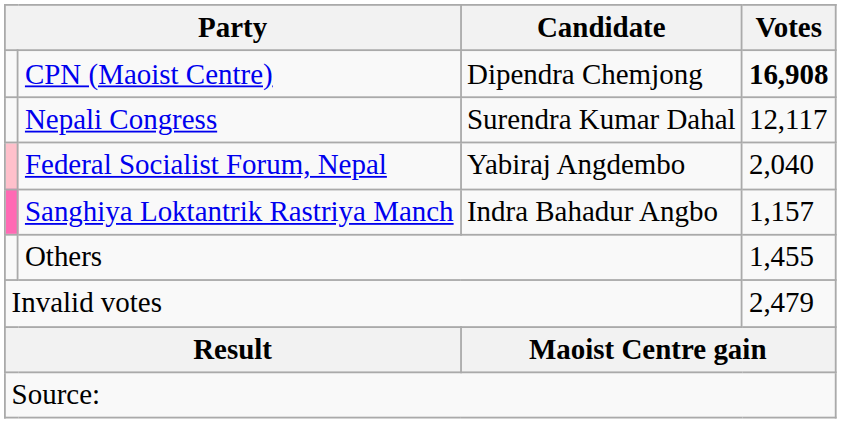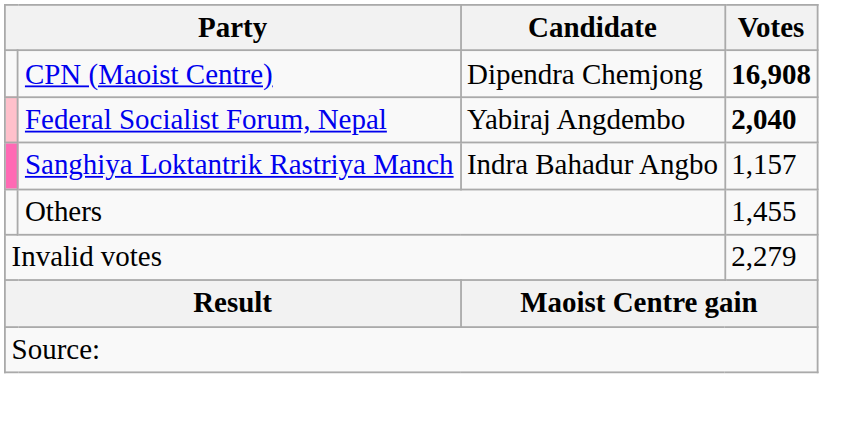- row: (121, 119)
(781, 165) normal -> (764, 119) bold
(781, 303) 2,479 -> (764, 257) 2,279
